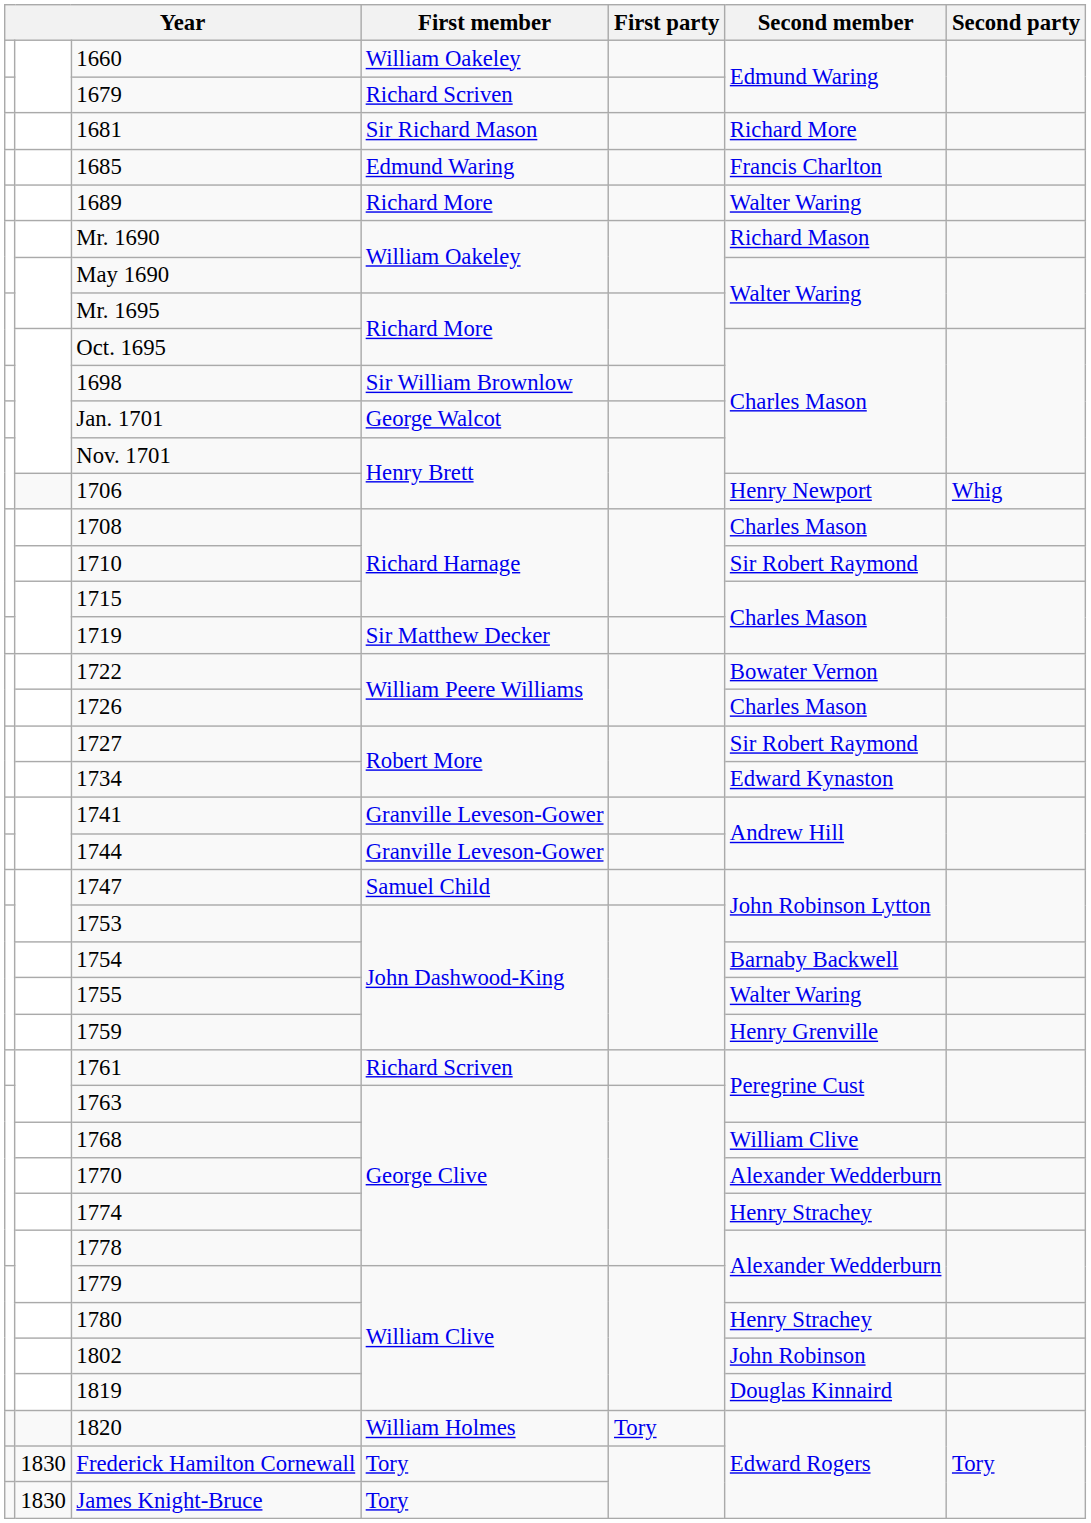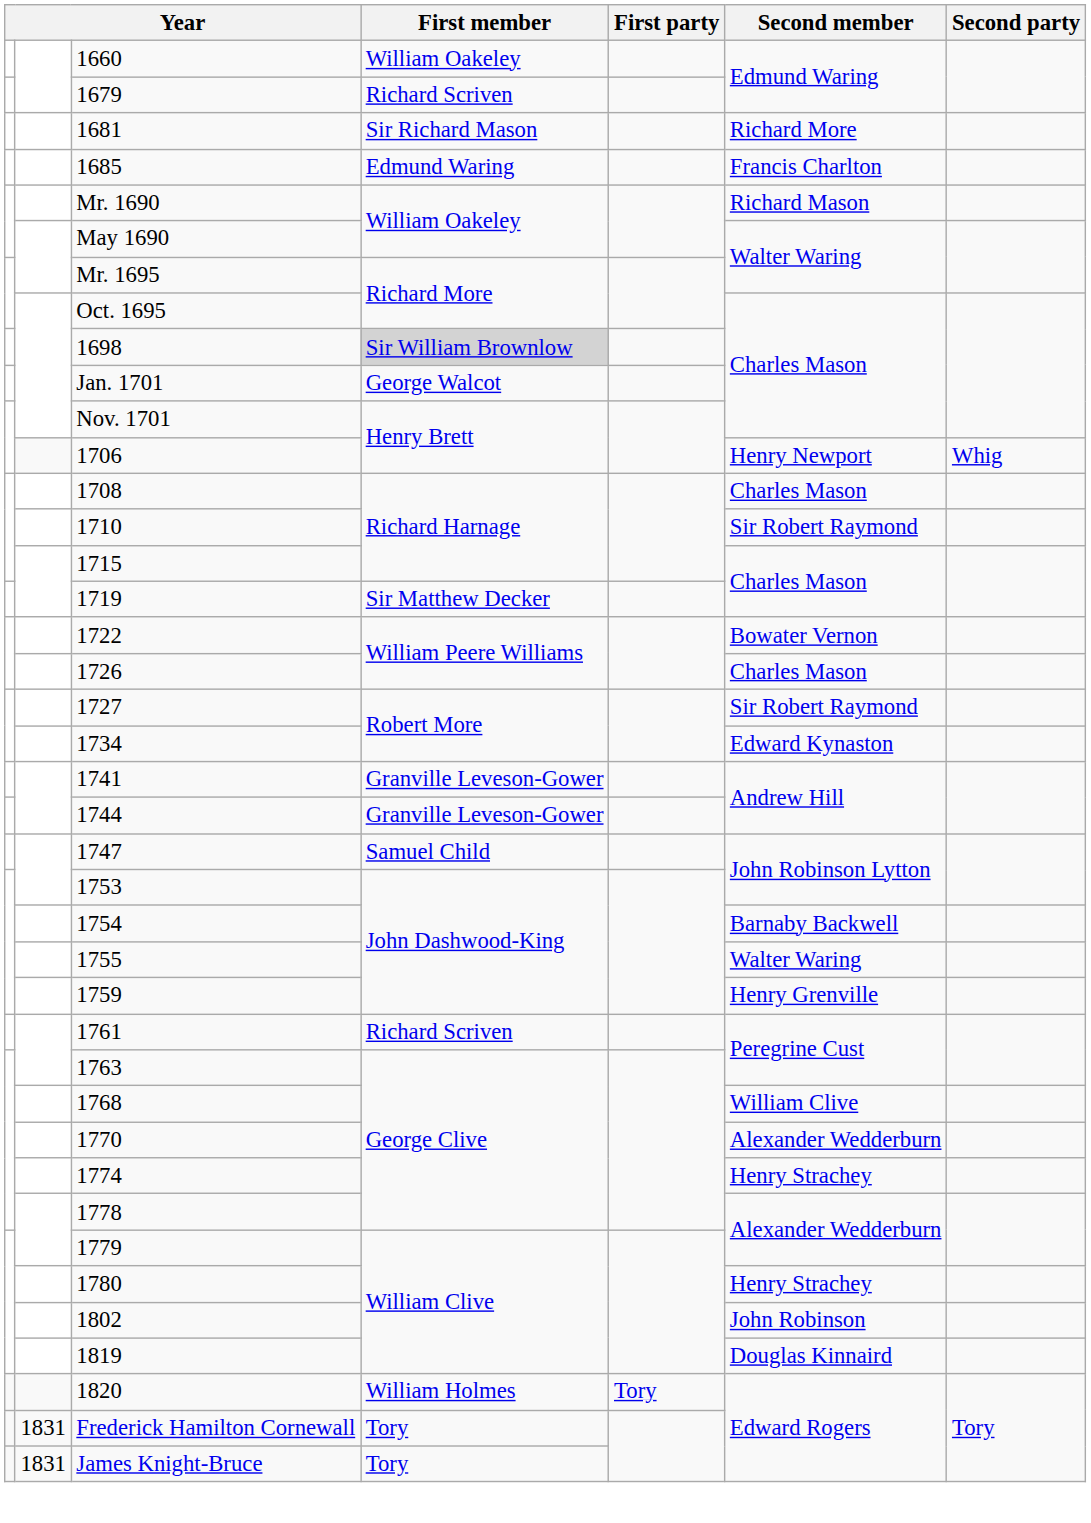- row: (99, 202)
(469, 382) no background -> (469, 346) lightgrey background
(43, 1463) 1830 -> (43, 1427) 1831
(43, 1499) 1830 -> (43, 1463) 1831
